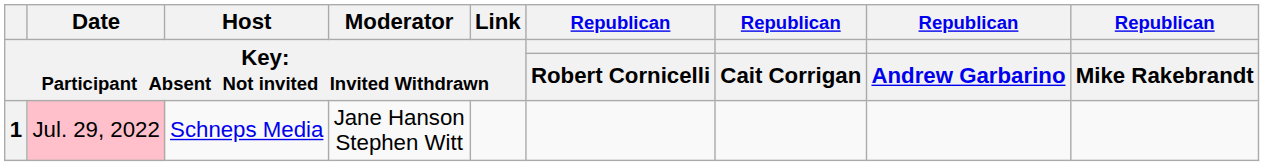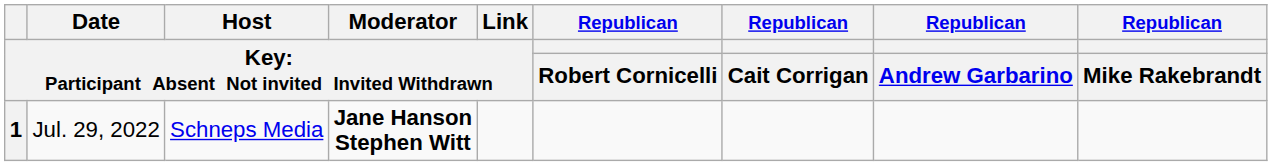(96, 130) pink background -> (96, 130) no background
(399, 130) normal -> (403, 130) bold
